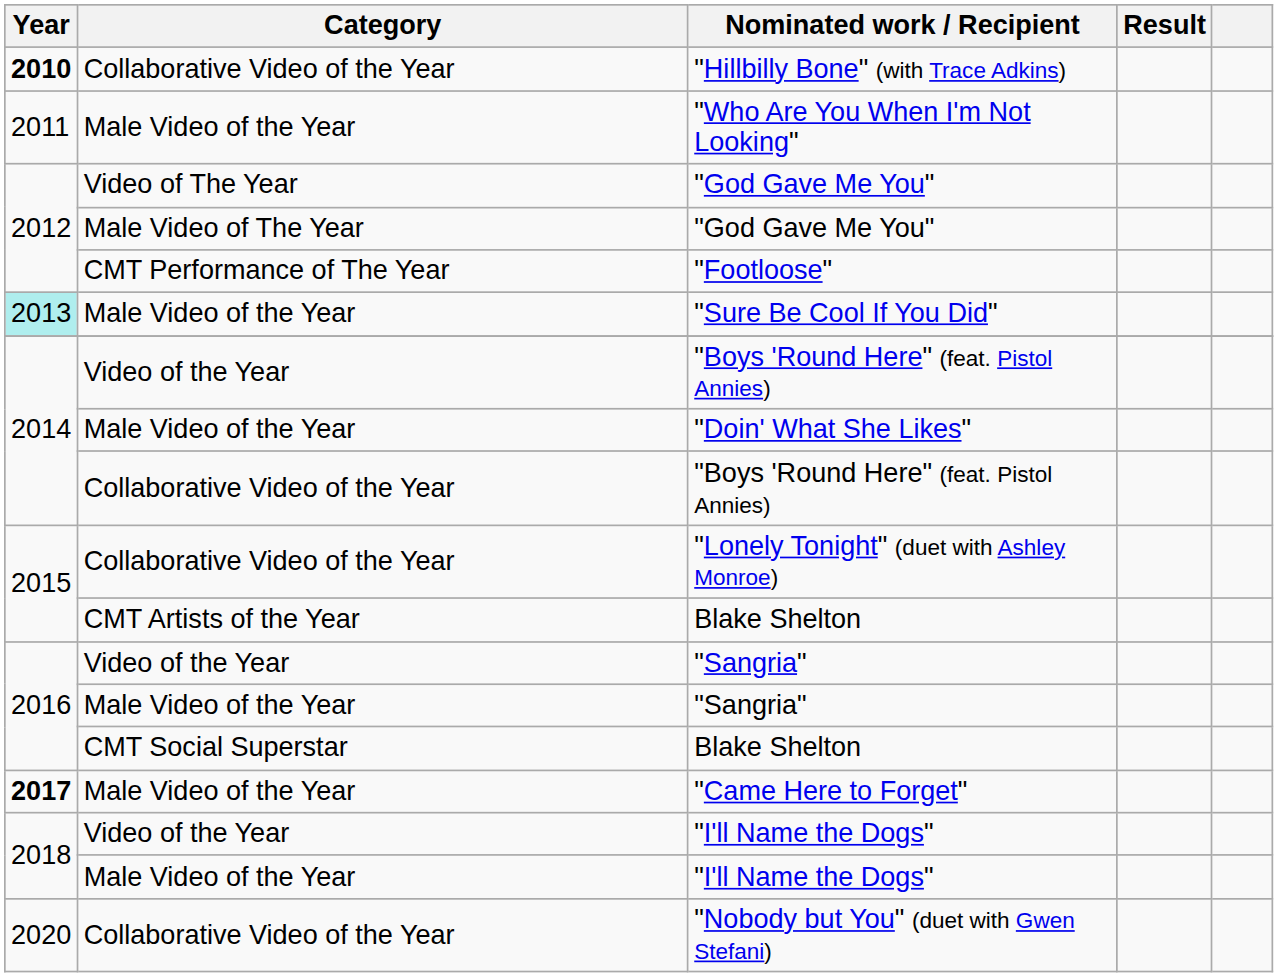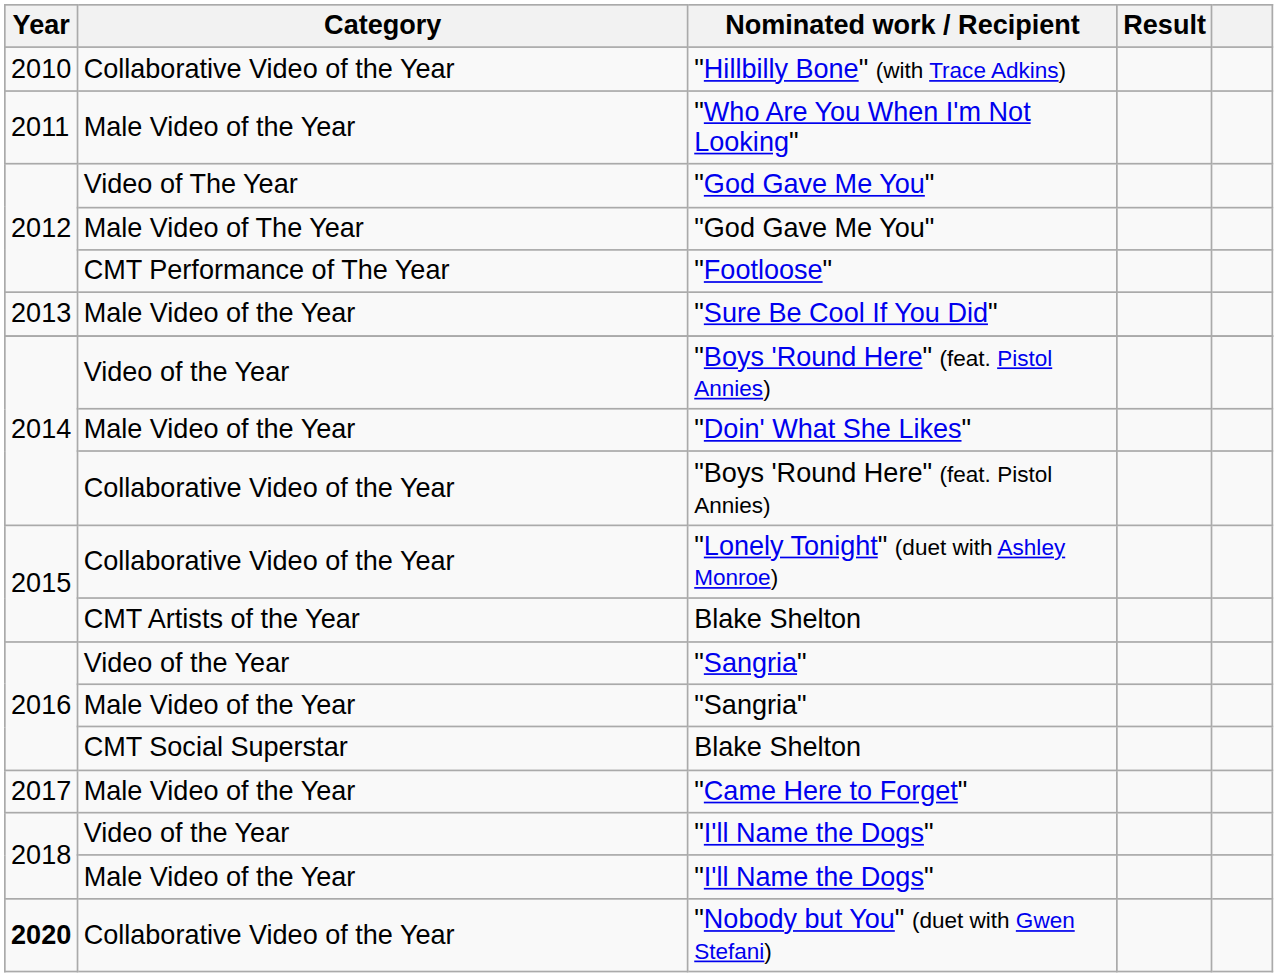(41, 68) bold -> (41, 68) normal
(41, 313) paleturquoise background -> (41, 313) no background
(41, 790) bold -> (41, 790) normal
(41, 934) normal -> (41, 934) bold
